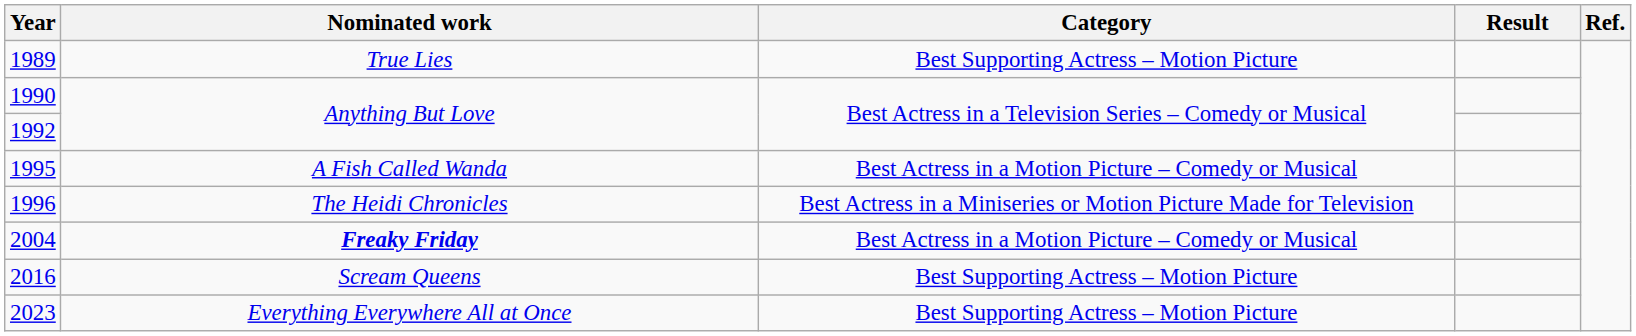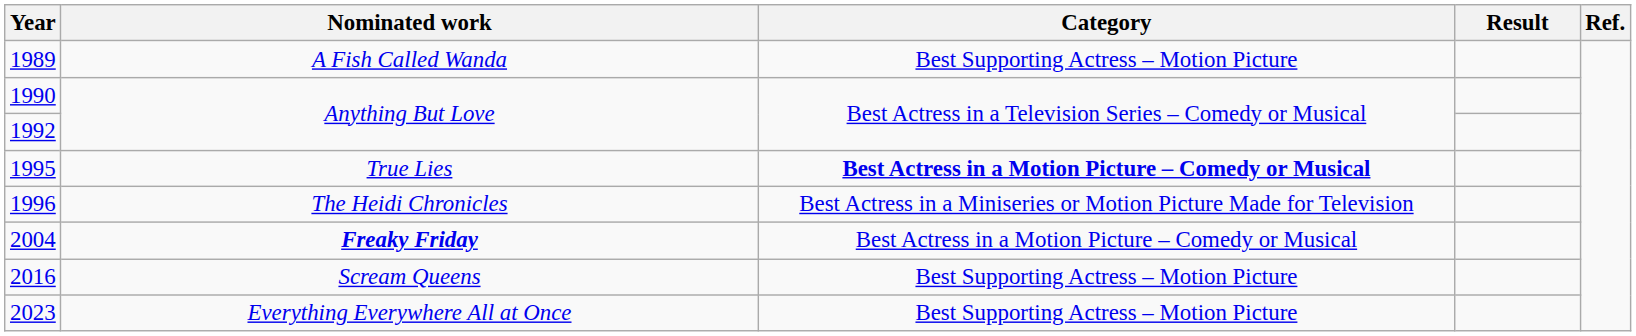(409, 58) True Lies -> (409, 58) A Fish Called Wanda
(409, 167) A Fish Called Wanda -> (409, 167) True Lies
(1106, 167) normal -> (1106, 167) bold
